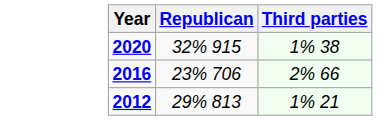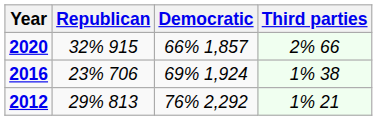+ column: (206, 19)
(315, 47) 1% 38 -> (315, 47) 2% 66
(315, 74) 2% 66 -> (315, 74) 1% 38
